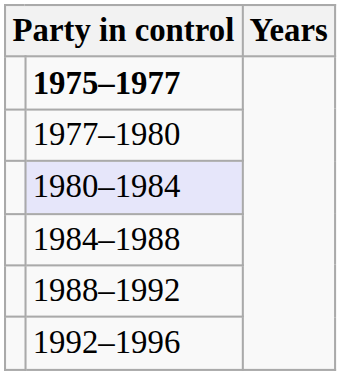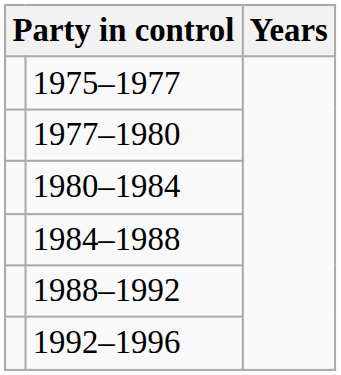(106, 82) bold -> (106, 82) normal
(106, 186) lavender background -> (106, 186) no background
